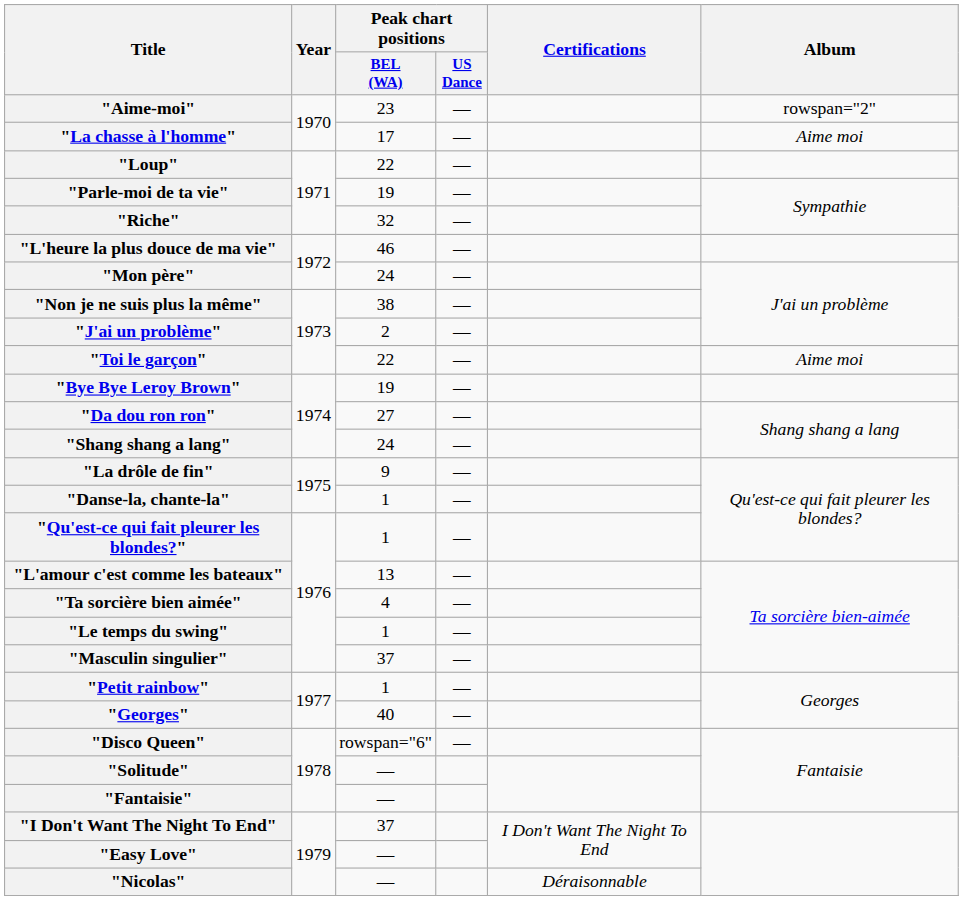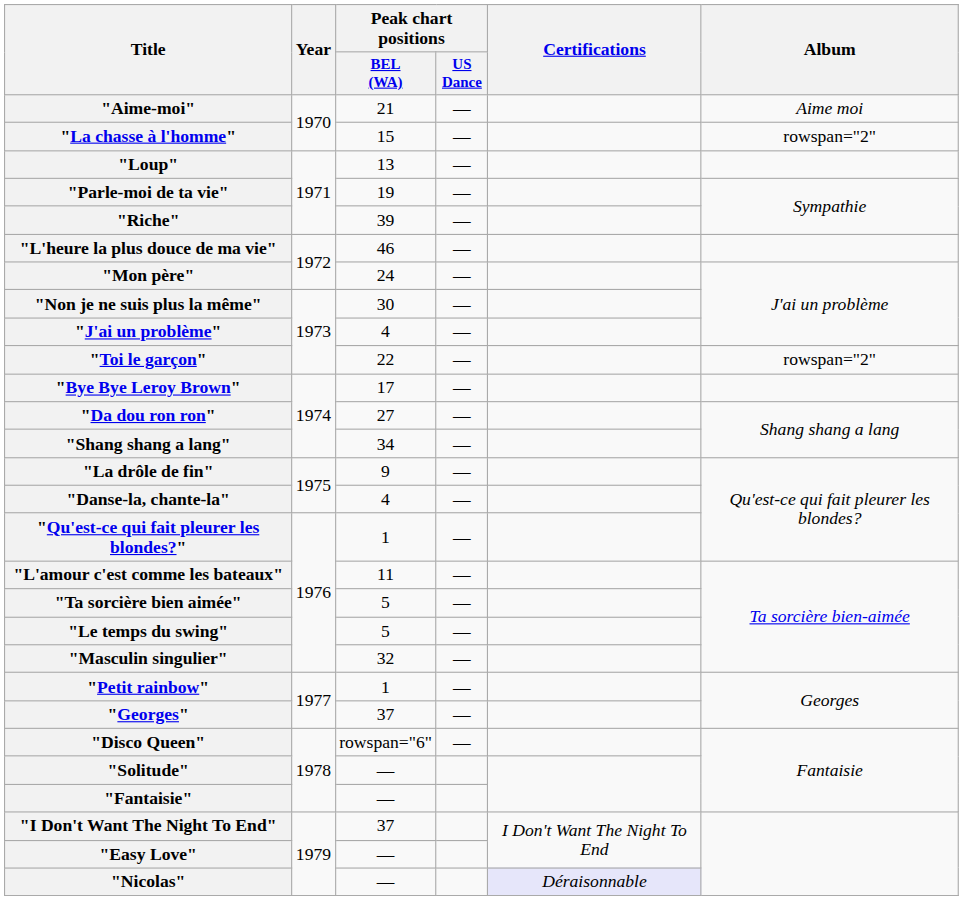(386, 108) 23 -> (386, 108) 21
(830, 108) rowspan="2" -> (830, 108) Aime moi
(386, 136) 17 -> (386, 136) 15
(830, 136) Aime moi -> (830, 136) rowspan="2"
(386, 164) 22 -> (386, 164) 13
(386, 220) 32 -> (386, 220) 39
(386, 303) 38 -> (386, 303) 30
(386, 331) 2 -> (386, 331) 4
(830, 359) Aime moi -> (830, 359) rowspan="2"
(386, 387) 19 -> (386, 387) 17
(386, 443) 24 -> (386, 443) 34
(386, 499) 1 -> (386, 499) 4
(386, 574) 13 -> (386, 574) 11
(386, 602) 4 -> (386, 602) 5
(386, 630) 1 -> (386, 630) 5
(386, 658) 37 -> (386, 658) 32
(386, 714) 40 -> (386, 714) 37
(594, 881) no background -> (594, 881) lavender background
